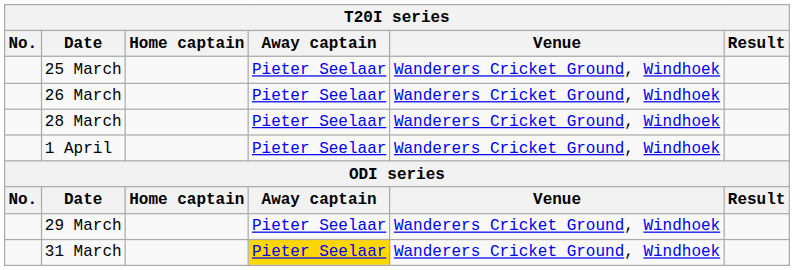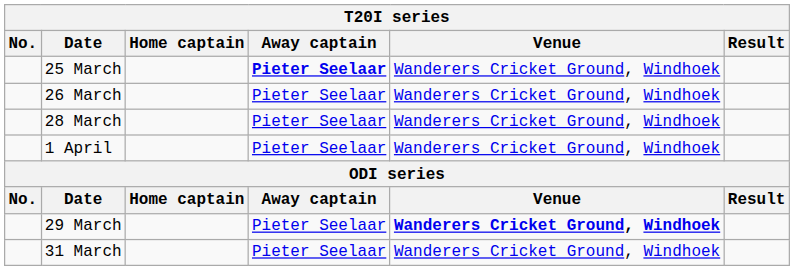(319, 70) normal -> (319, 70) bold
(557, 226) normal -> (557, 226) bold
(319, 252) gold background -> (319, 252) no background
